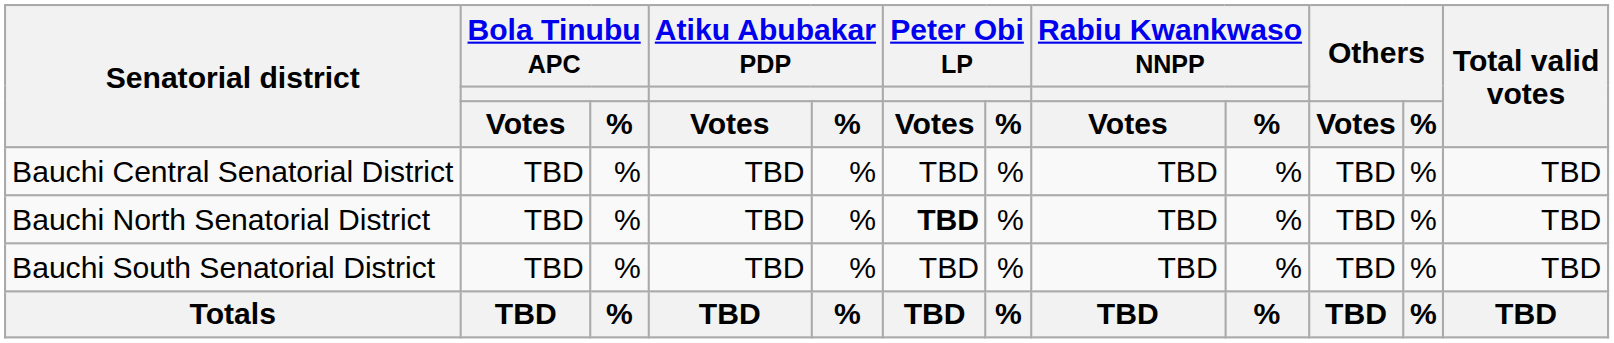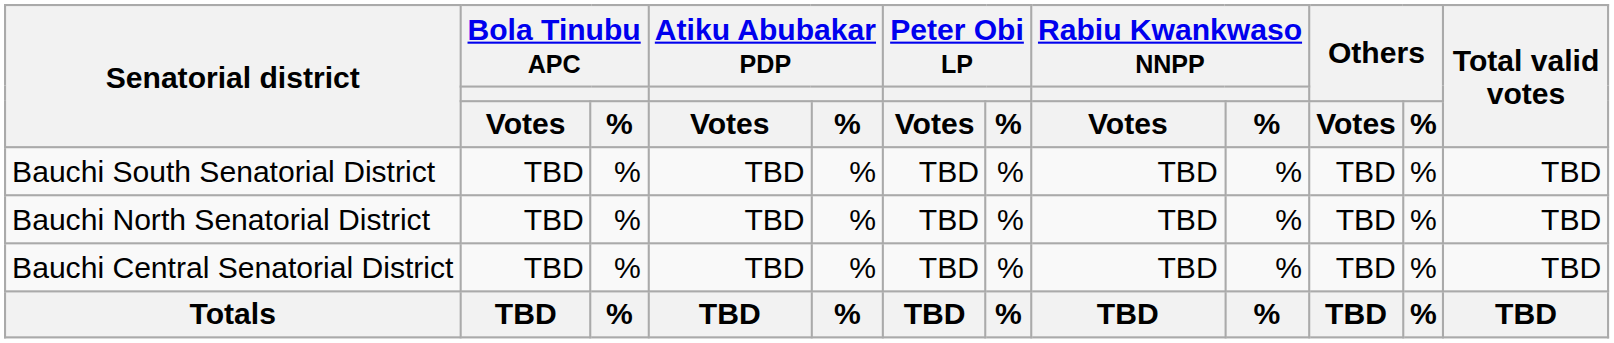rows swapped: (233, 172) <-> (224, 267)
(948, 219) bold -> (949, 219) normal
